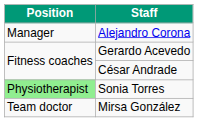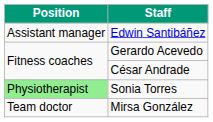- row: (144, 32)
+ row: (158, 32)
